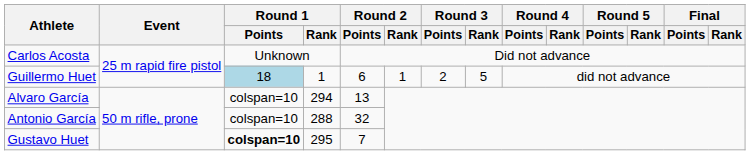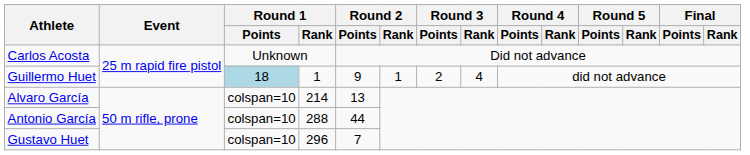(362, 77) 6 -> (358, 77) 9
(484, 77) 5 -> (479, 77) 4
(321, 98) 294 -> (317, 98) 214
(362, 119) 32 -> (358, 119) 44
(264, 140) bold -> (262, 140) normal
(321, 140) 295 -> (317, 140) 296
